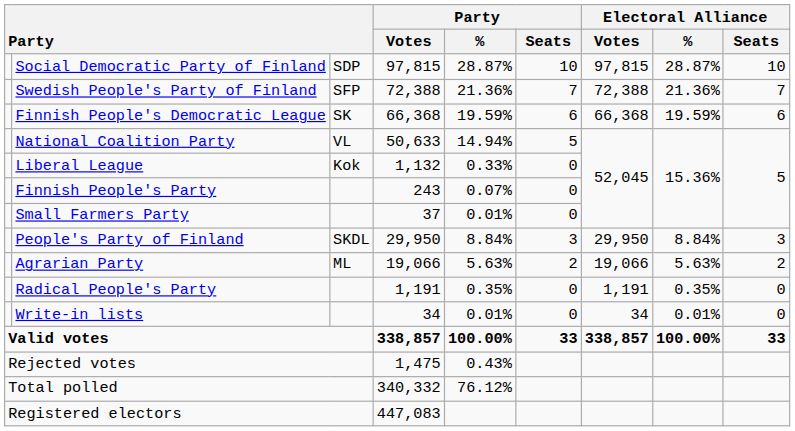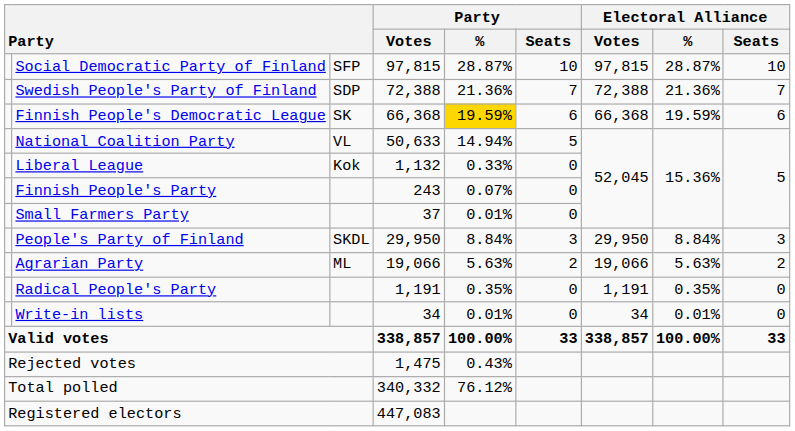(347, 67) SDP -> (347, 67) SFP
(347, 91) SFP -> (347, 91) SDP
(484, 116) no background -> (484, 116) gold background
